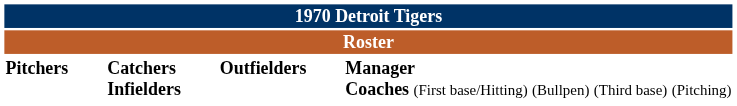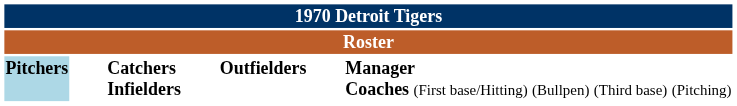(37, 67) no background -> (37, 67) lightblue background
